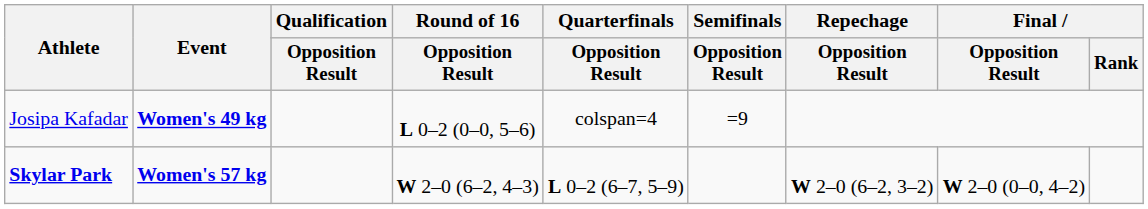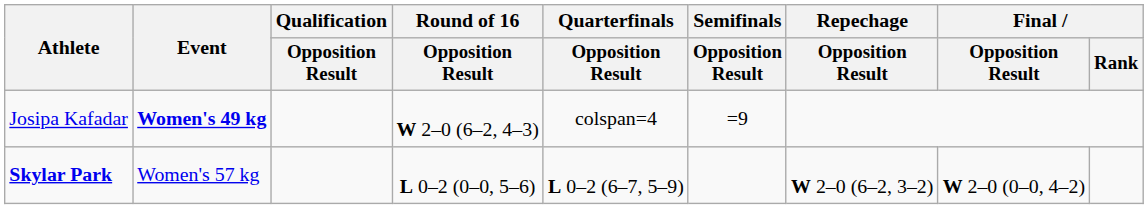(468, 130) L 0–2 (0–0, 5–6) -> (468, 130) W 2–0 (6–2, 4–3)
(202, 175) bold -> (198, 175) normal
(468, 186) W 2–0 (6–2, 4–3) -> (468, 186) L 0–2 (0–0, 5–6)
